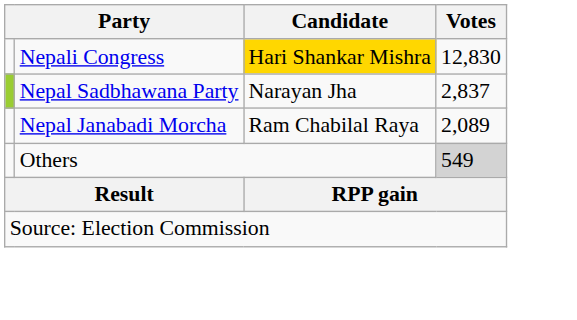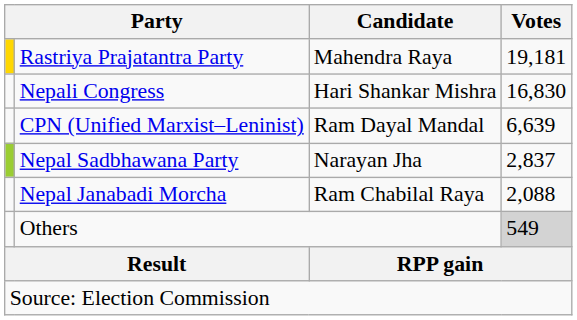+ row: (132, 56)
(340, 56) gold background -> (405, 90) no background
(471, 56) 12,830 -> (536, 90) 16,830
+ row: (162, 125)
(466, 125) 2,089 -> (531, 194) 2,088
